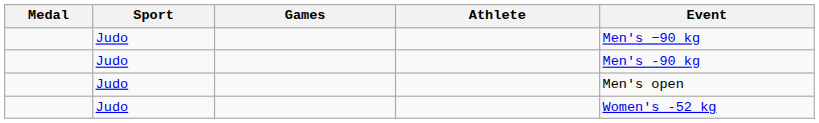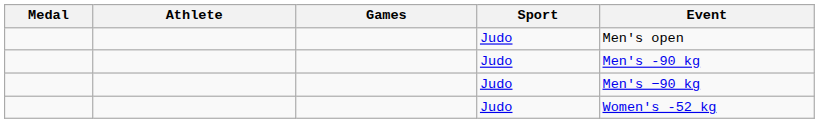columns swapped: (497, 16) <-> (154, 16)
(651, 38) Men's −90 kg -> (643, 38) Men's open
(643, 84) Men's open -> (651, 84) Men's −90 kg
